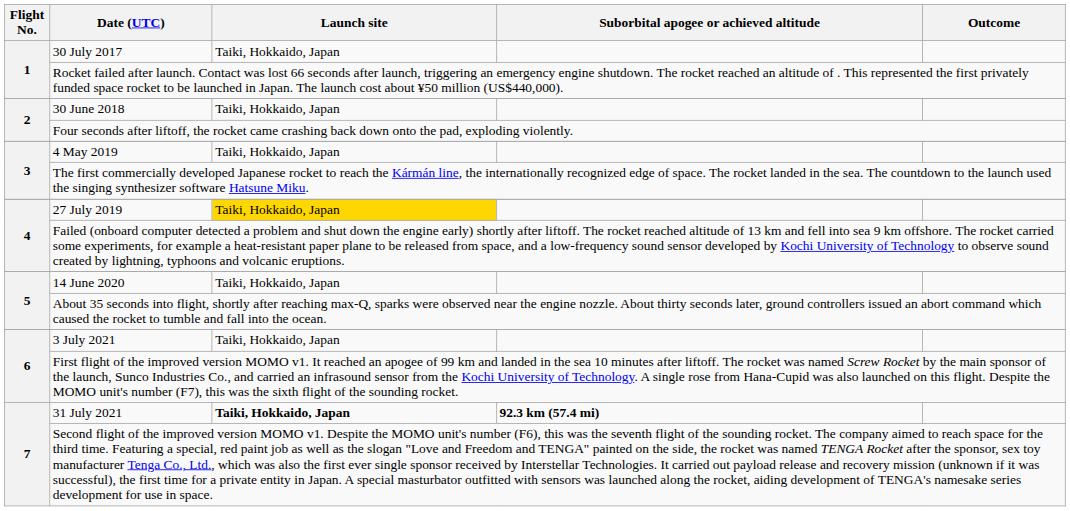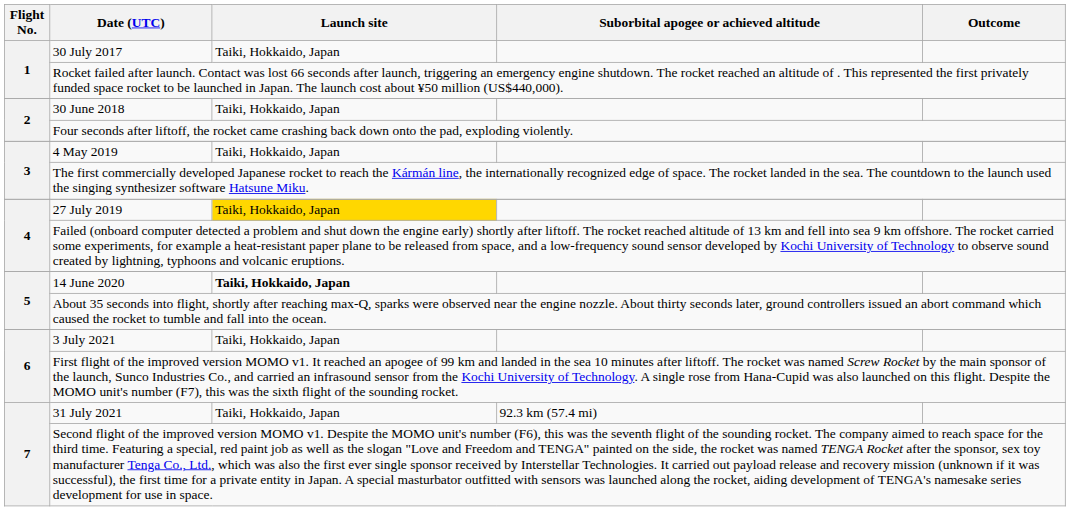(277, 282) normal -> (283, 282) bold
(283, 413) bold -> (277, 413) normal
(549, 413) bold -> (548, 413) normal
